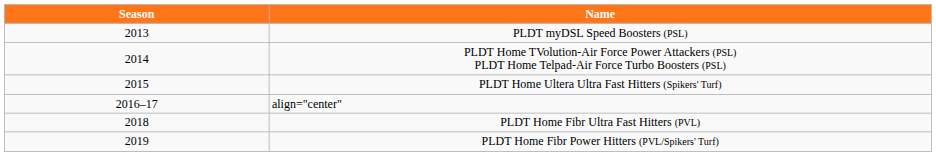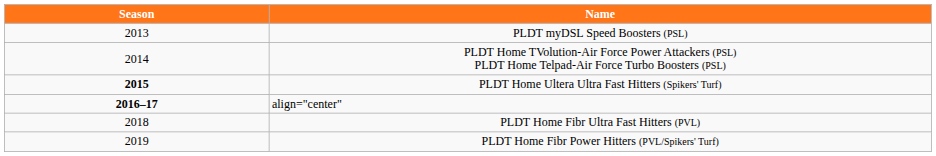(137, 84) normal -> (137, 84) bold
(137, 103) normal -> (137, 103) bold
